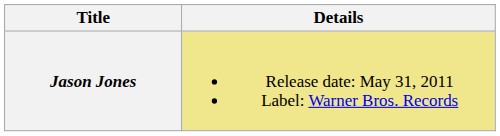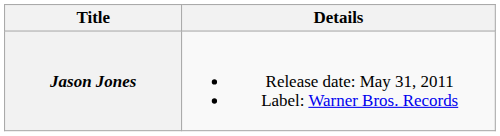(338, 90) khaki background -> (338, 90) no background
